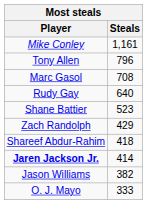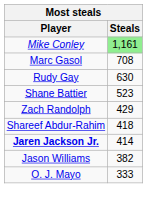(125, 45) no background -> (125, 45) lightgreen background
- row: (56, 61)
(125, 93) 640 -> (125, 77) 630
